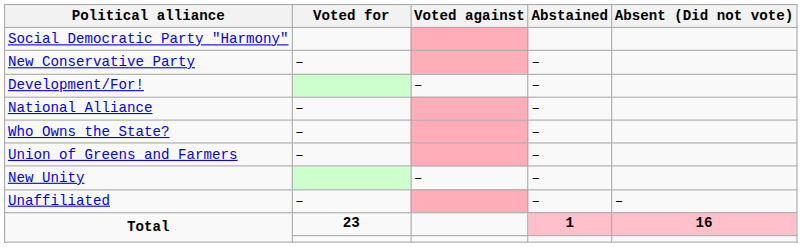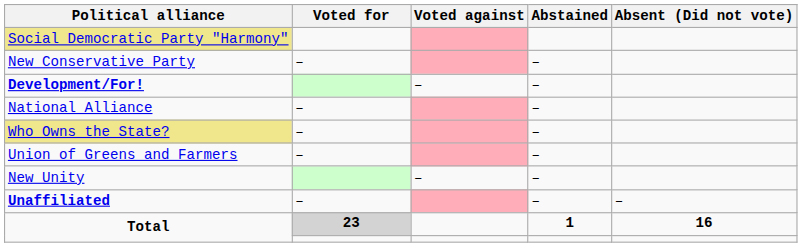(148, 39) no background -> (148, 39) khaki background
(76, 85) normal -> (76, 85) bold
(89, 132) no background -> (89, 132) khaki background
(59, 201) normal -> (59, 201) bold
(351, 224) no background -> (351, 224) lightgrey background
(570, 224) pink background -> (570, 224) no background
(704, 224) pink background -> (704, 224) no background
